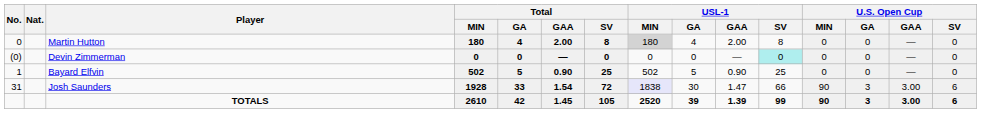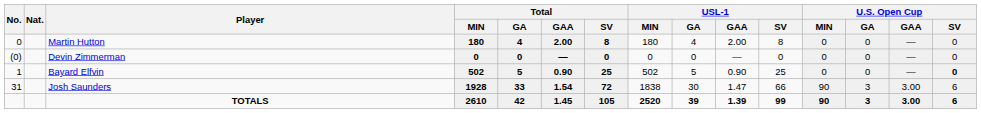(650, 42) lightgrey background -> (650, 42) no background
(781, 57) paleturquoise background -> (781, 57) no background
(955, 72) normal -> (955, 72) bold
(650, 87) lavender background -> (650, 87) no background
